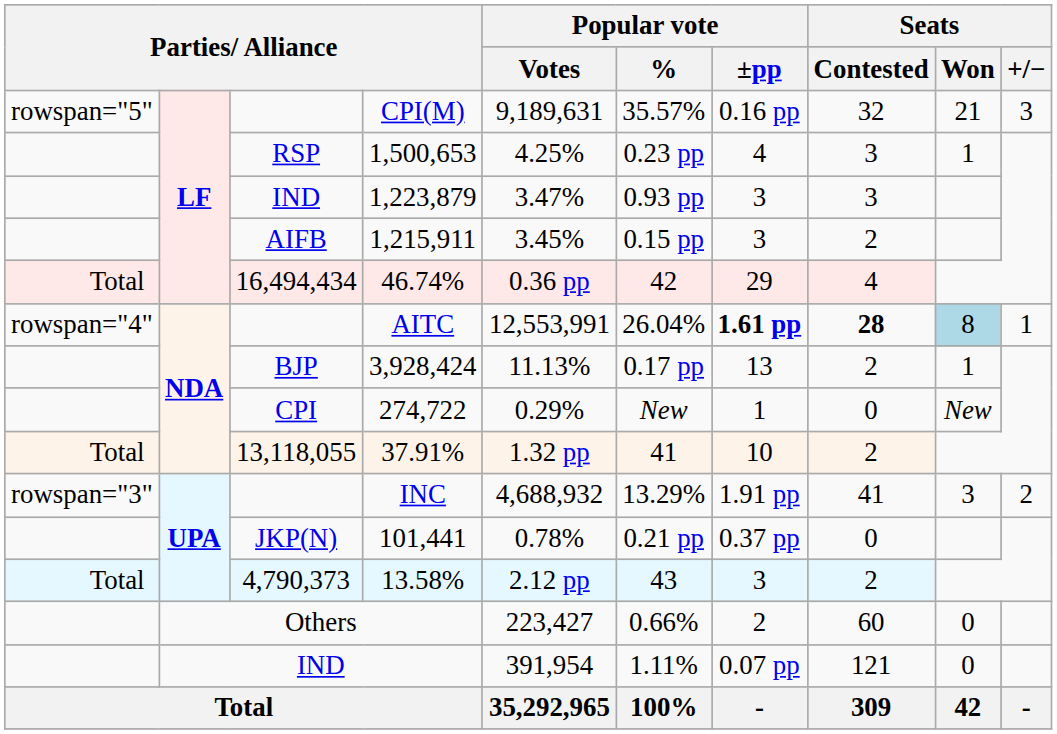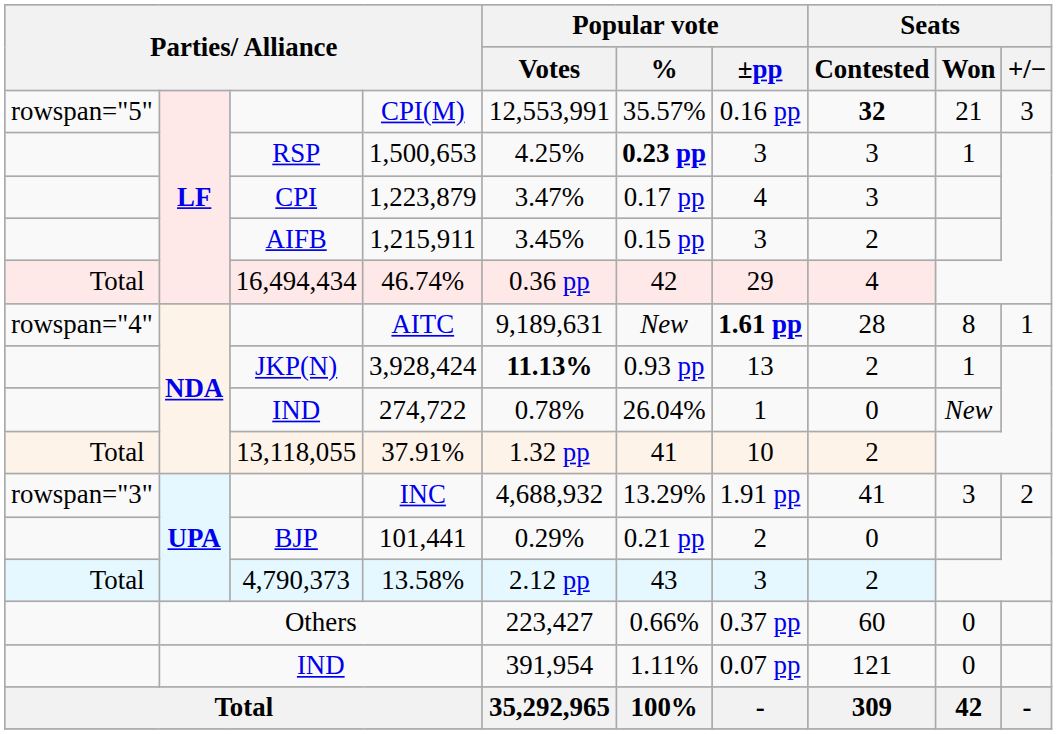(549, 111) 9,189,631 -> (549, 111) 12,553,991
(871, 111) normal -> (872, 111) bold
(664, 153) normal -> (664, 153) bold
(759, 153) 4 -> (760, 153) 3
(296, 196) IND -> (296, 196) CPI
(664, 196) 0.93 pp -> (664, 196) 0.17 pp
(759, 196) 3 -> (760, 196) 4
(549, 324) 12,553,991 -> (549, 324) 9,189,631
(664, 324) 26.04% -> (664, 324) New
(871, 324) bold -> (872, 324) normal
(968, 324) lightblue background -> (969, 324) no background
(296, 366) BJP -> (296, 366) JKP(N)
(549, 366) normal -> (549, 366) bold
(664, 366) 0.17 pp -> (664, 366) 0.93 pp
(296, 409) CPI -> (296, 409) IND
(549, 409) 0.29% -> (549, 409) 0.78%
(664, 409) New -> (664, 409) 26.04%
(296, 537) JKP(N) -> (296, 537) BJP
(549, 537) 0.78% -> (549, 537) 0.29%
(759, 537) 0.37 pp -> (760, 537) 2
(759, 622) 2 -> (760, 622) 0.37 pp
